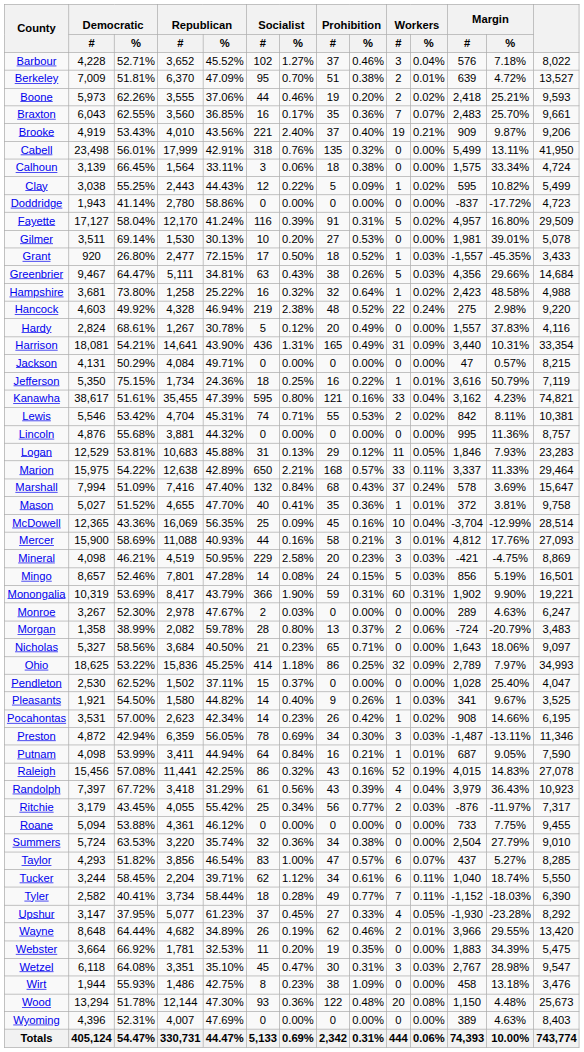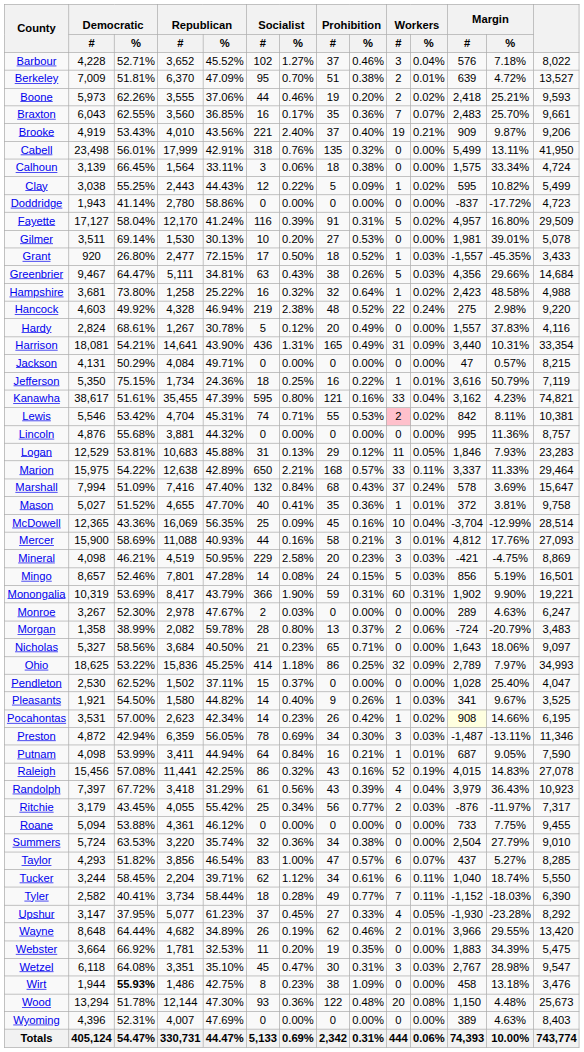(398, 416) no background -> (398, 416) pink background
(467, 718) no background -> (467, 718) lightyellow background
(136, 985) normal -> (136, 985) bold
